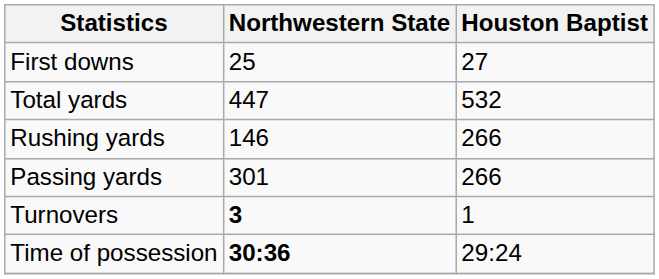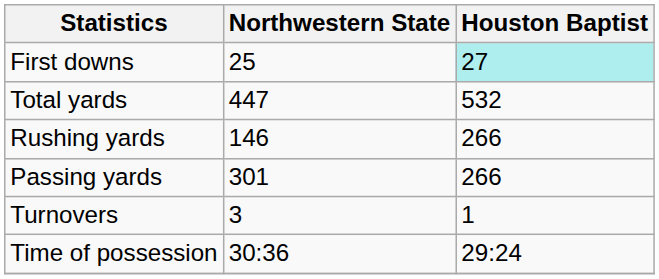(475, 61) no background -> (475, 61) paleturquoise background
(235, 215) bold -> (235, 215) normal
(260, 253) bold -> (259, 253) normal
